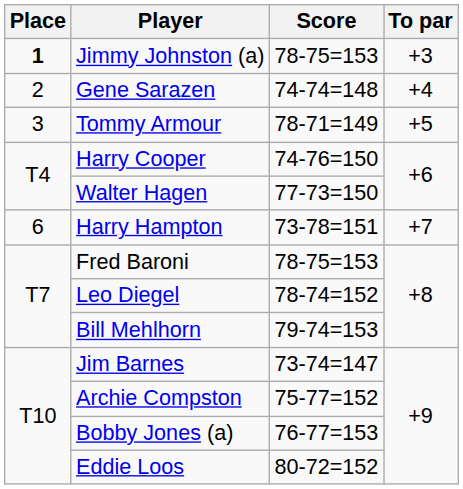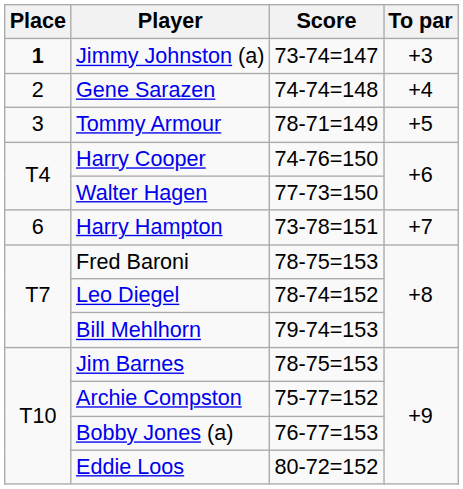(326, 55) 78-75=153 -> (326, 55) 73-74=147
(326, 364) 73-74=147 -> (326, 364) 78-75=153
